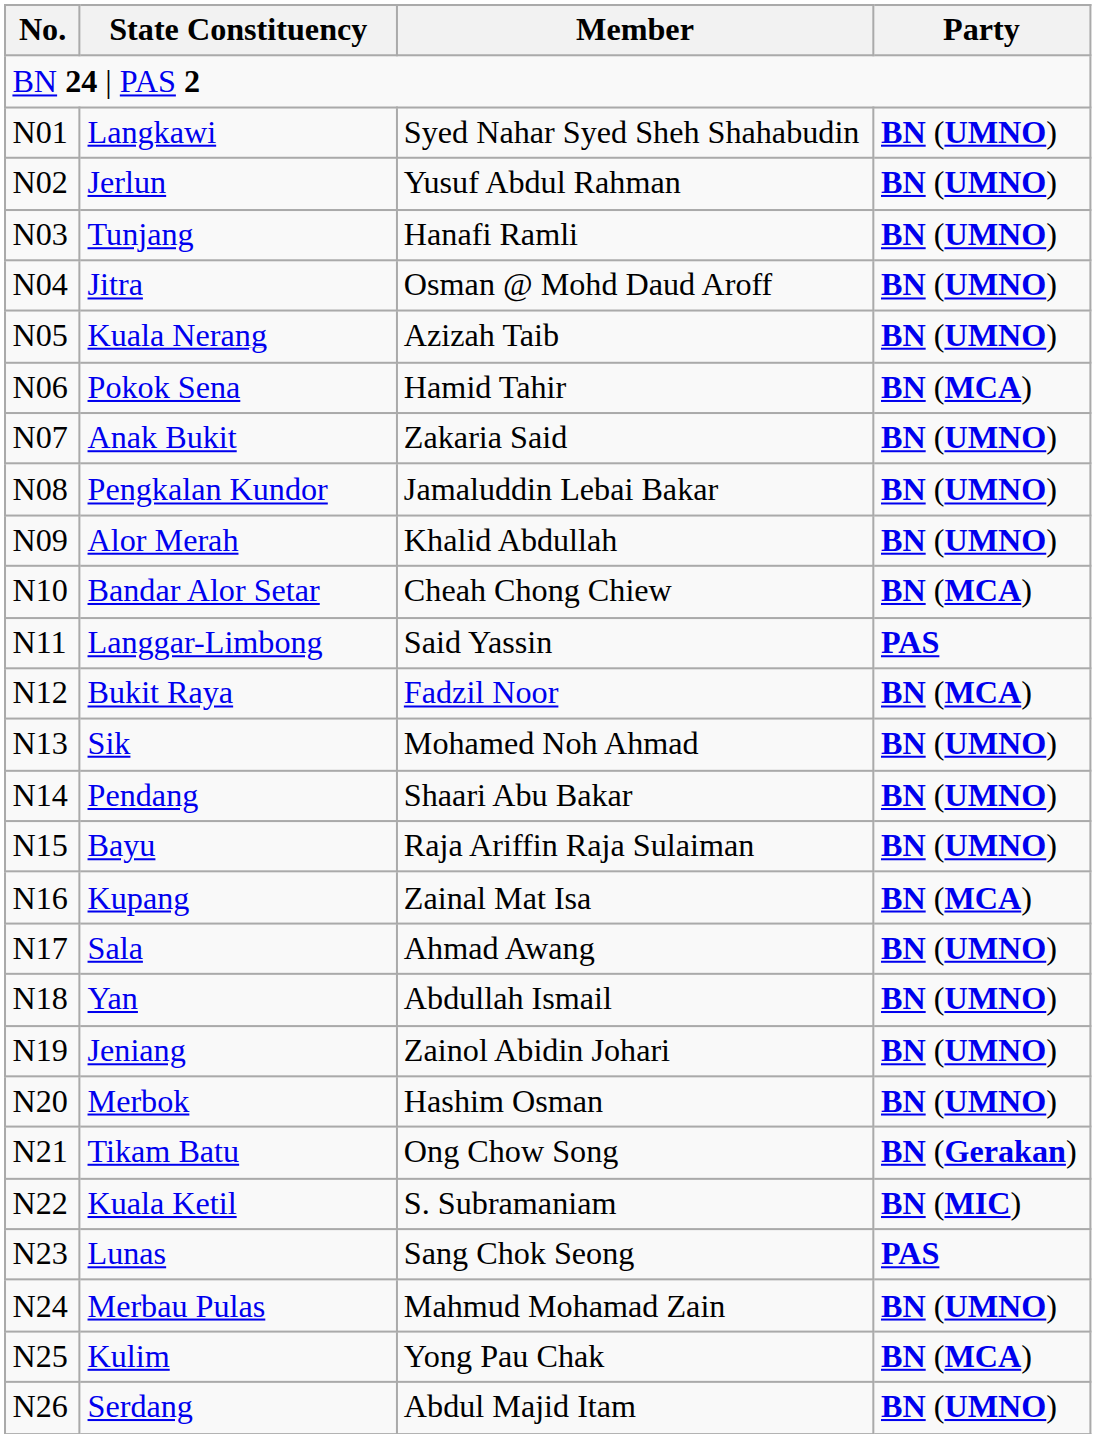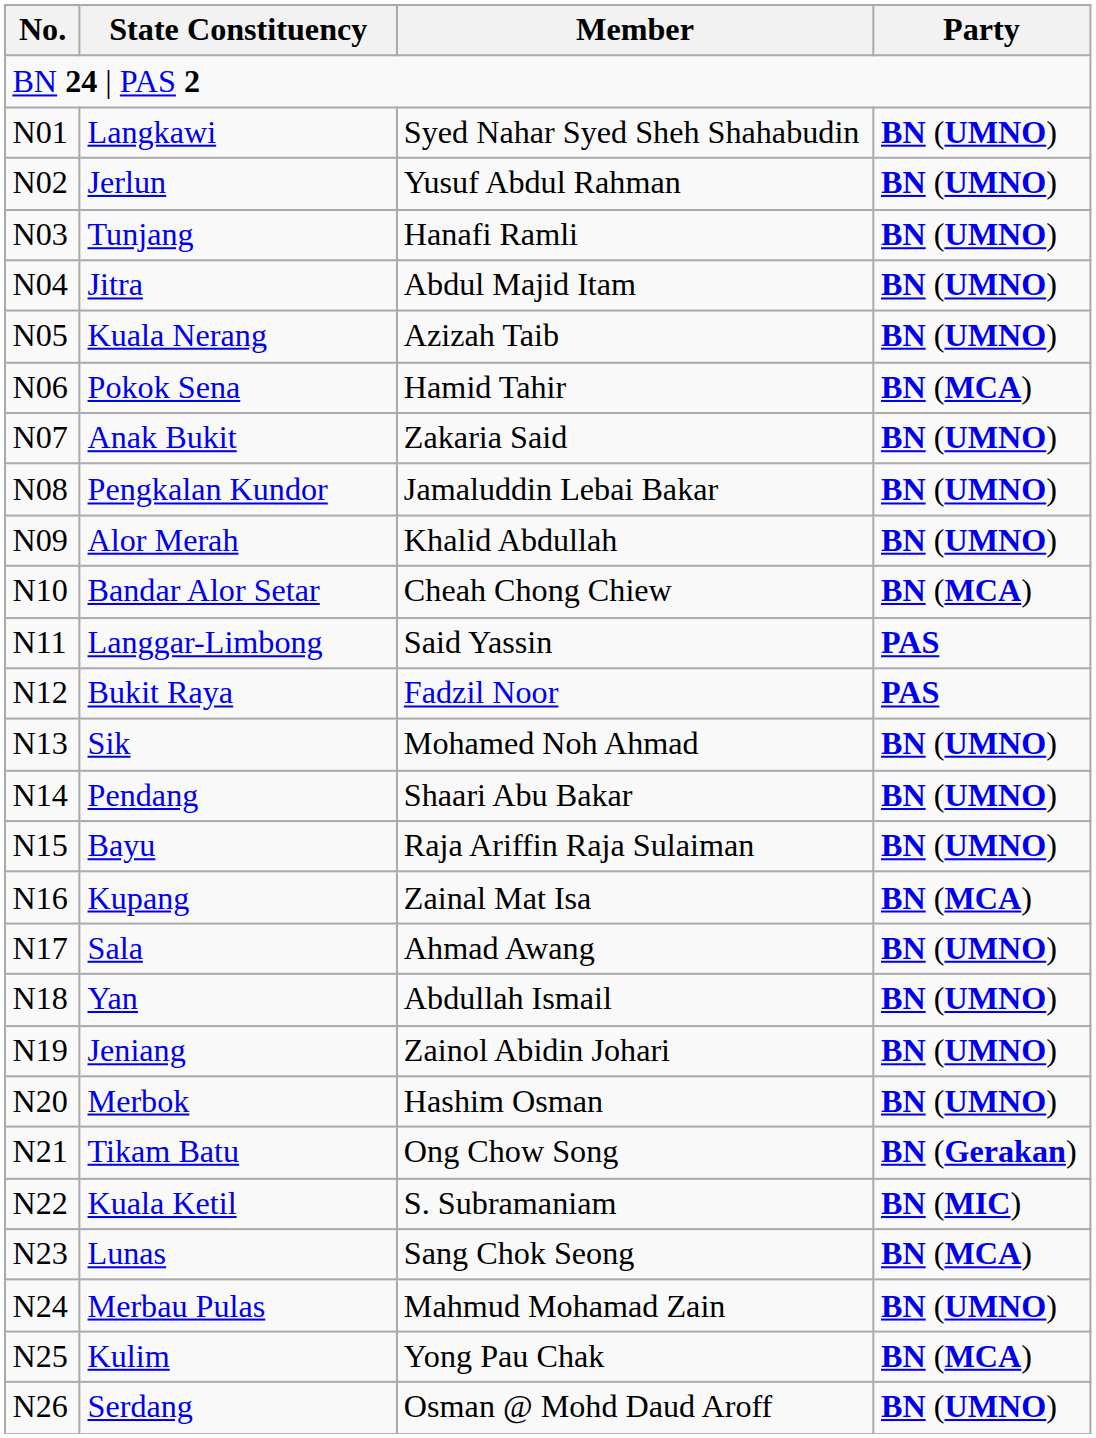(588, 285) Osman @ Mohd Daud Aroff -> (520, 285) Abdul Majid Itam
(956, 693) BN (MCA) -> (910, 693) PAS
(910, 1254) PAS -> (956, 1254) BN (MCA)
(520, 1407) Abdul Majid Itam -> (588, 1407) Osman @ Mohd Daud Aroff
